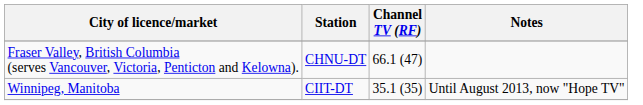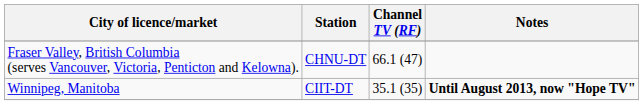(527, 89) normal -> (532, 89) bold
